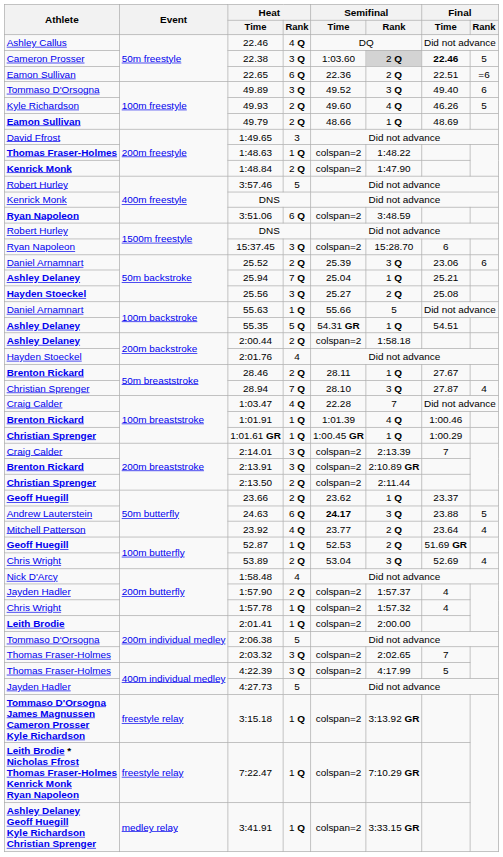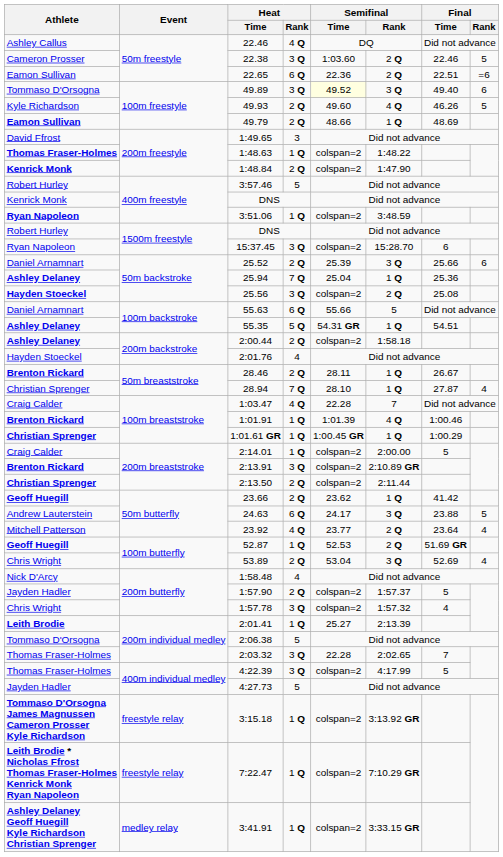(394, 59) lightgrey background -> (394, 59) no background
(446, 59) bold -> (446, 59) normal
(338, 90) no background -> (338, 90) lightyellow background
(297, 216) 6 Q -> (297, 216) 1 Q
(446, 263) 23.06 -> (446, 263) 25.66
(446, 279) 25.21 -> (446, 279) 25.36
(338, 294) 25.27 -> (338, 294) colspan=2
(297, 310) 1 Q -> (297, 310) 6 Q
(446, 373) 27.67 -> (446, 373) 26.67
(394, 388) 3 Q -> (394, 388) 1 Q
(297, 451) 3 Q -> (297, 451) 1 Q
(394, 451) 2:13.39 -> (394, 451) 2:00.00
(446, 451) 7 -> (446, 451) 5
(446, 498) 23.37 -> (446, 498) 41.42
(338, 514) bold -> (338, 514) normal
(446, 593) 4 -> (446, 593) 5
(297, 608) 1 Q -> (297, 608) 3 Q
(338, 624) colspan=2 -> (338, 624) 25.27
(394, 624) 2:00.00 -> (394, 624) 2:13.39
(338, 655) colspan=2 -> (338, 655) 22.28
